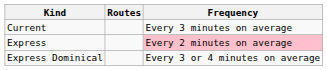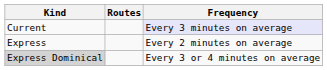(219, 27) no background -> (219, 27) lavender background
(219, 42) pink background -> (219, 42) no background
(55, 58) no background -> (55, 58) lightgrey background
